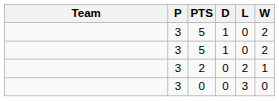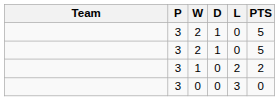columns swapped: (265, 13) <-> (202, 13)
